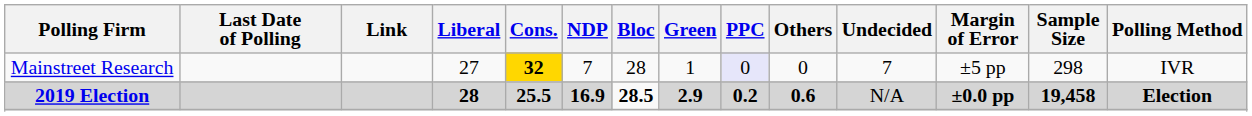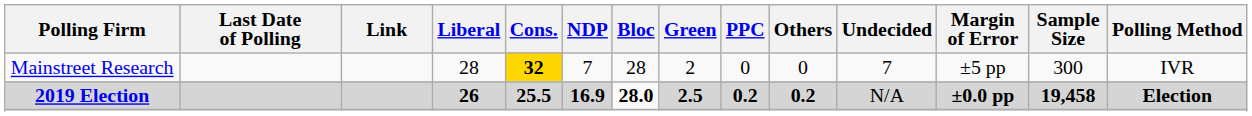(469, 67) 27 -> (469, 67) 28
(690, 67) 1 -> (690, 67) 2
(745, 67) lavender background -> (745, 67) no background
(1068, 67) 298 -> (1068, 67) 300
(469, 96) 28 -> (469, 96) 26
(636, 96) 28.5 -> (636, 96) 28.0
(690, 96) 2.9 -> (690, 96) 2.5
(803, 96) 0.6 -> (803, 96) 0.2
